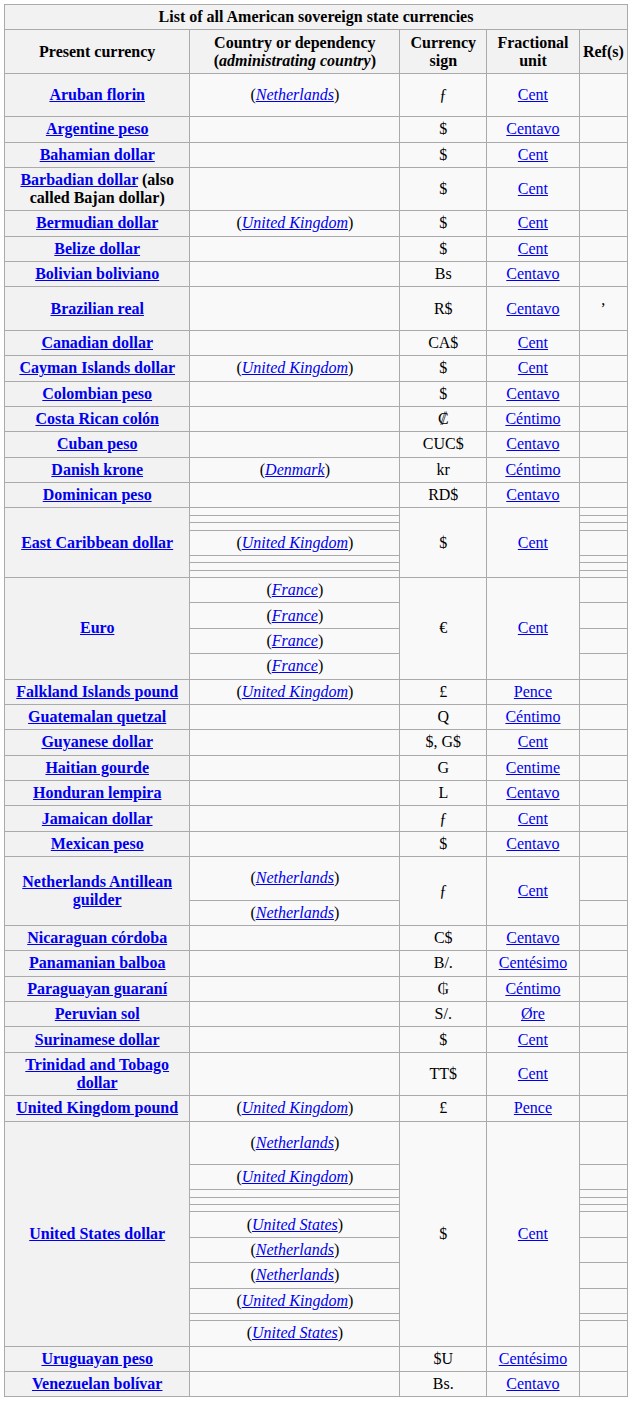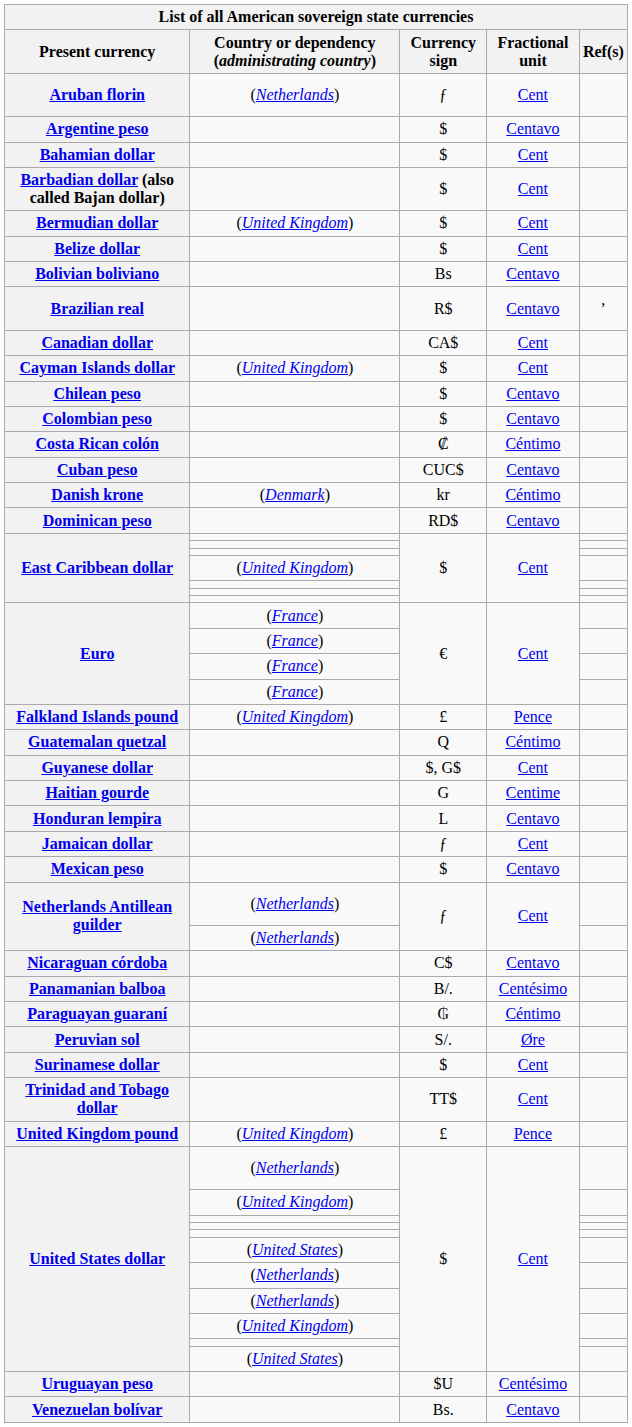+ row: (97, 393)
